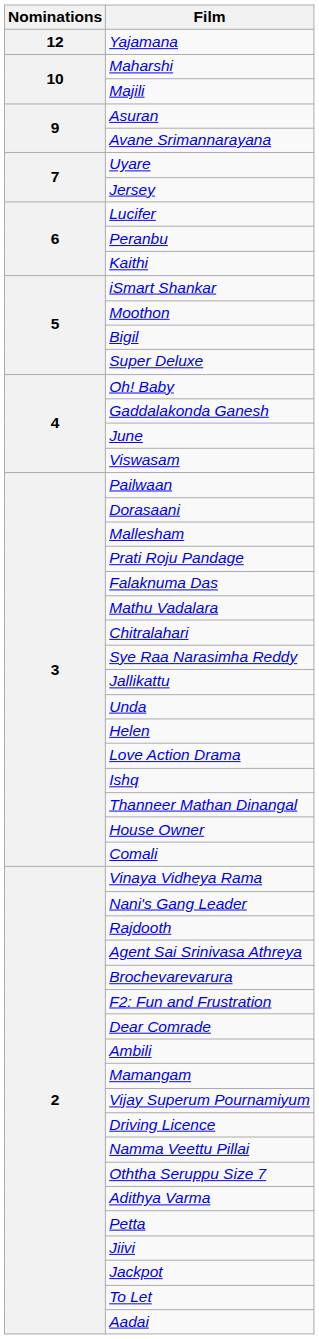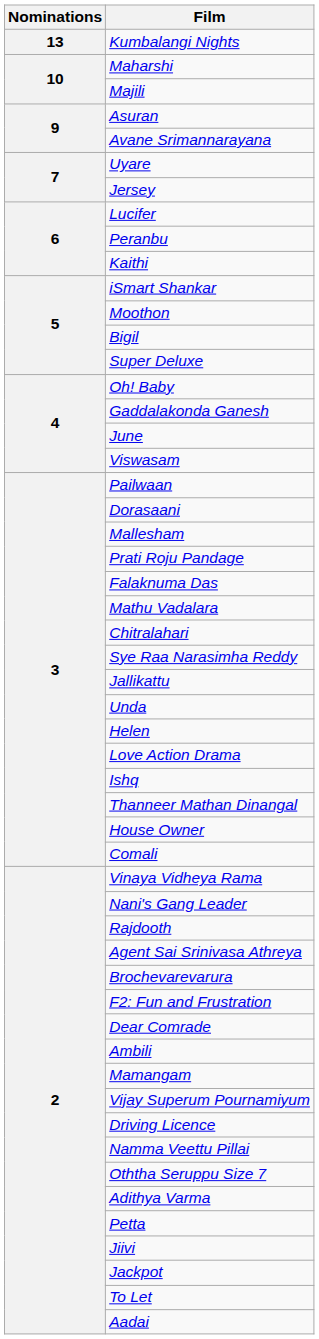+ row: (174, 41)
- row: (144, 41)
